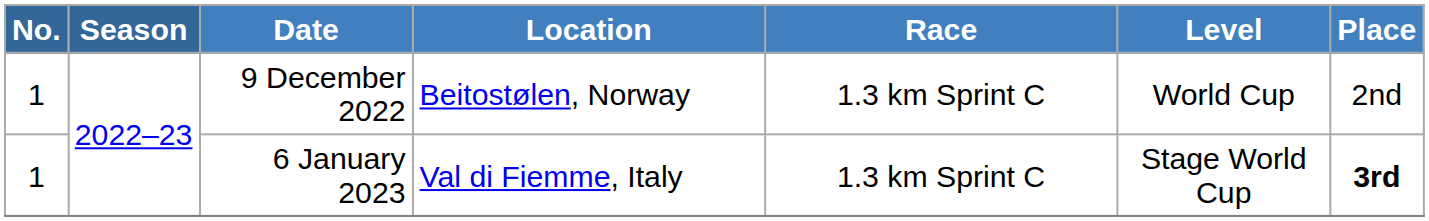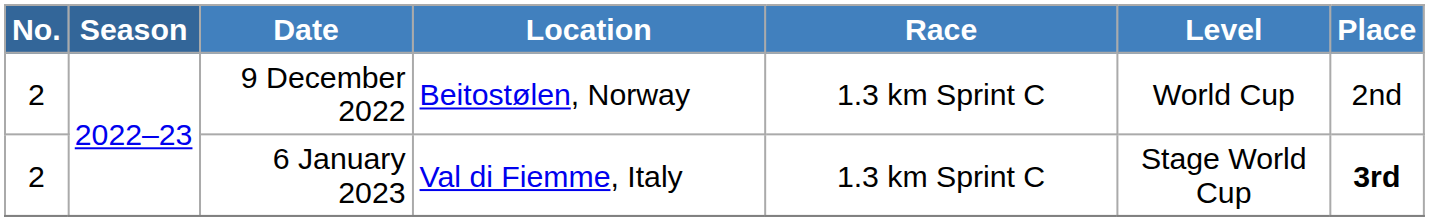(36, 94) 1 -> (36, 94) 2
(36, 176) 1 -> (36, 176) 2
